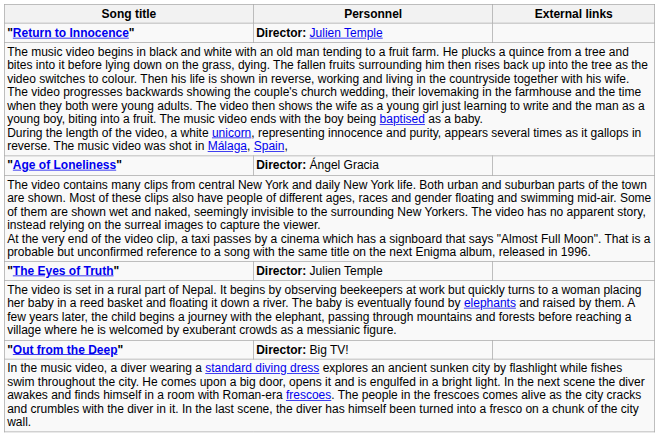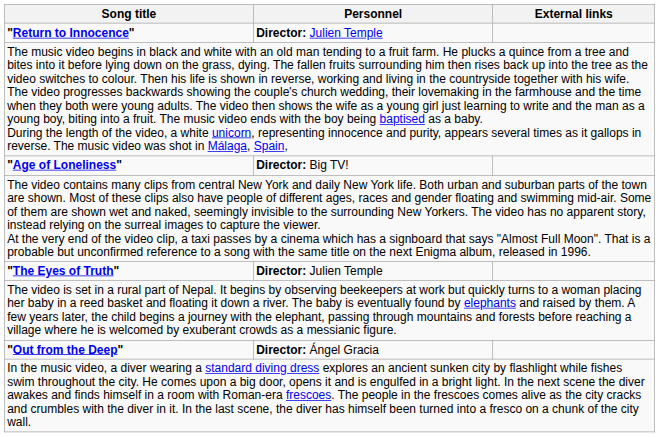(318, 165) Director: Ángel Gracia -> (302, 165) Director: Big TV!
(302, 349) Director: Big TV! -> (318, 349) Director: Ángel Gracia
